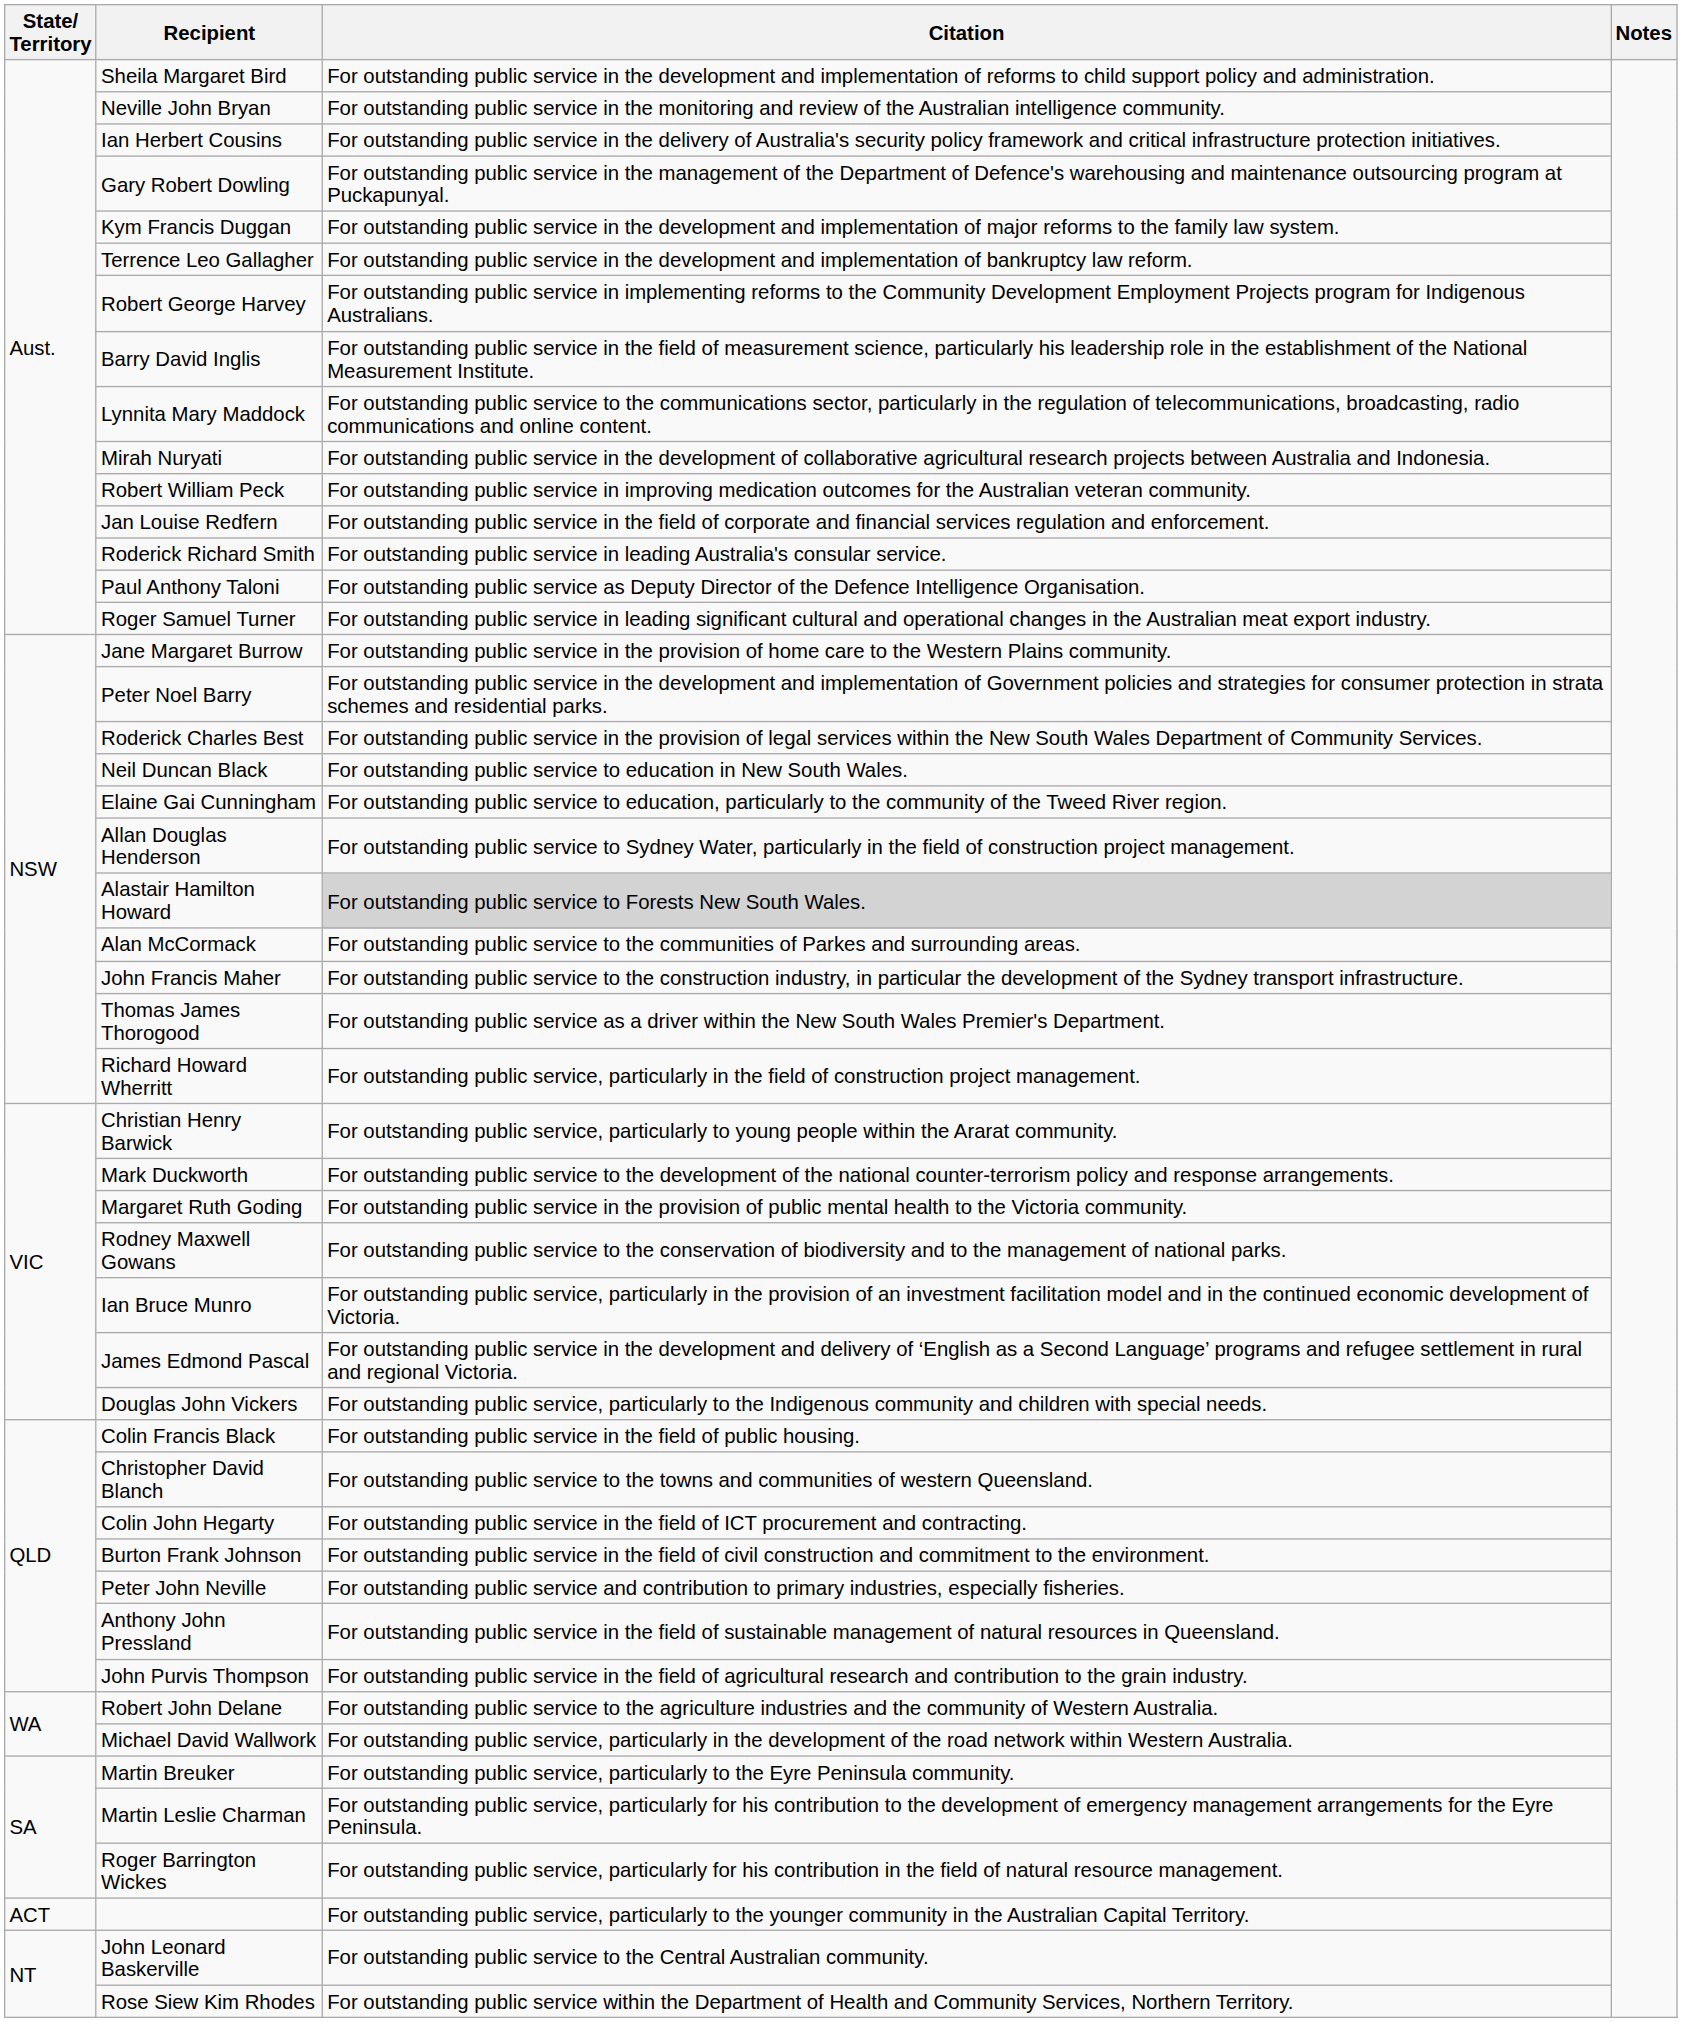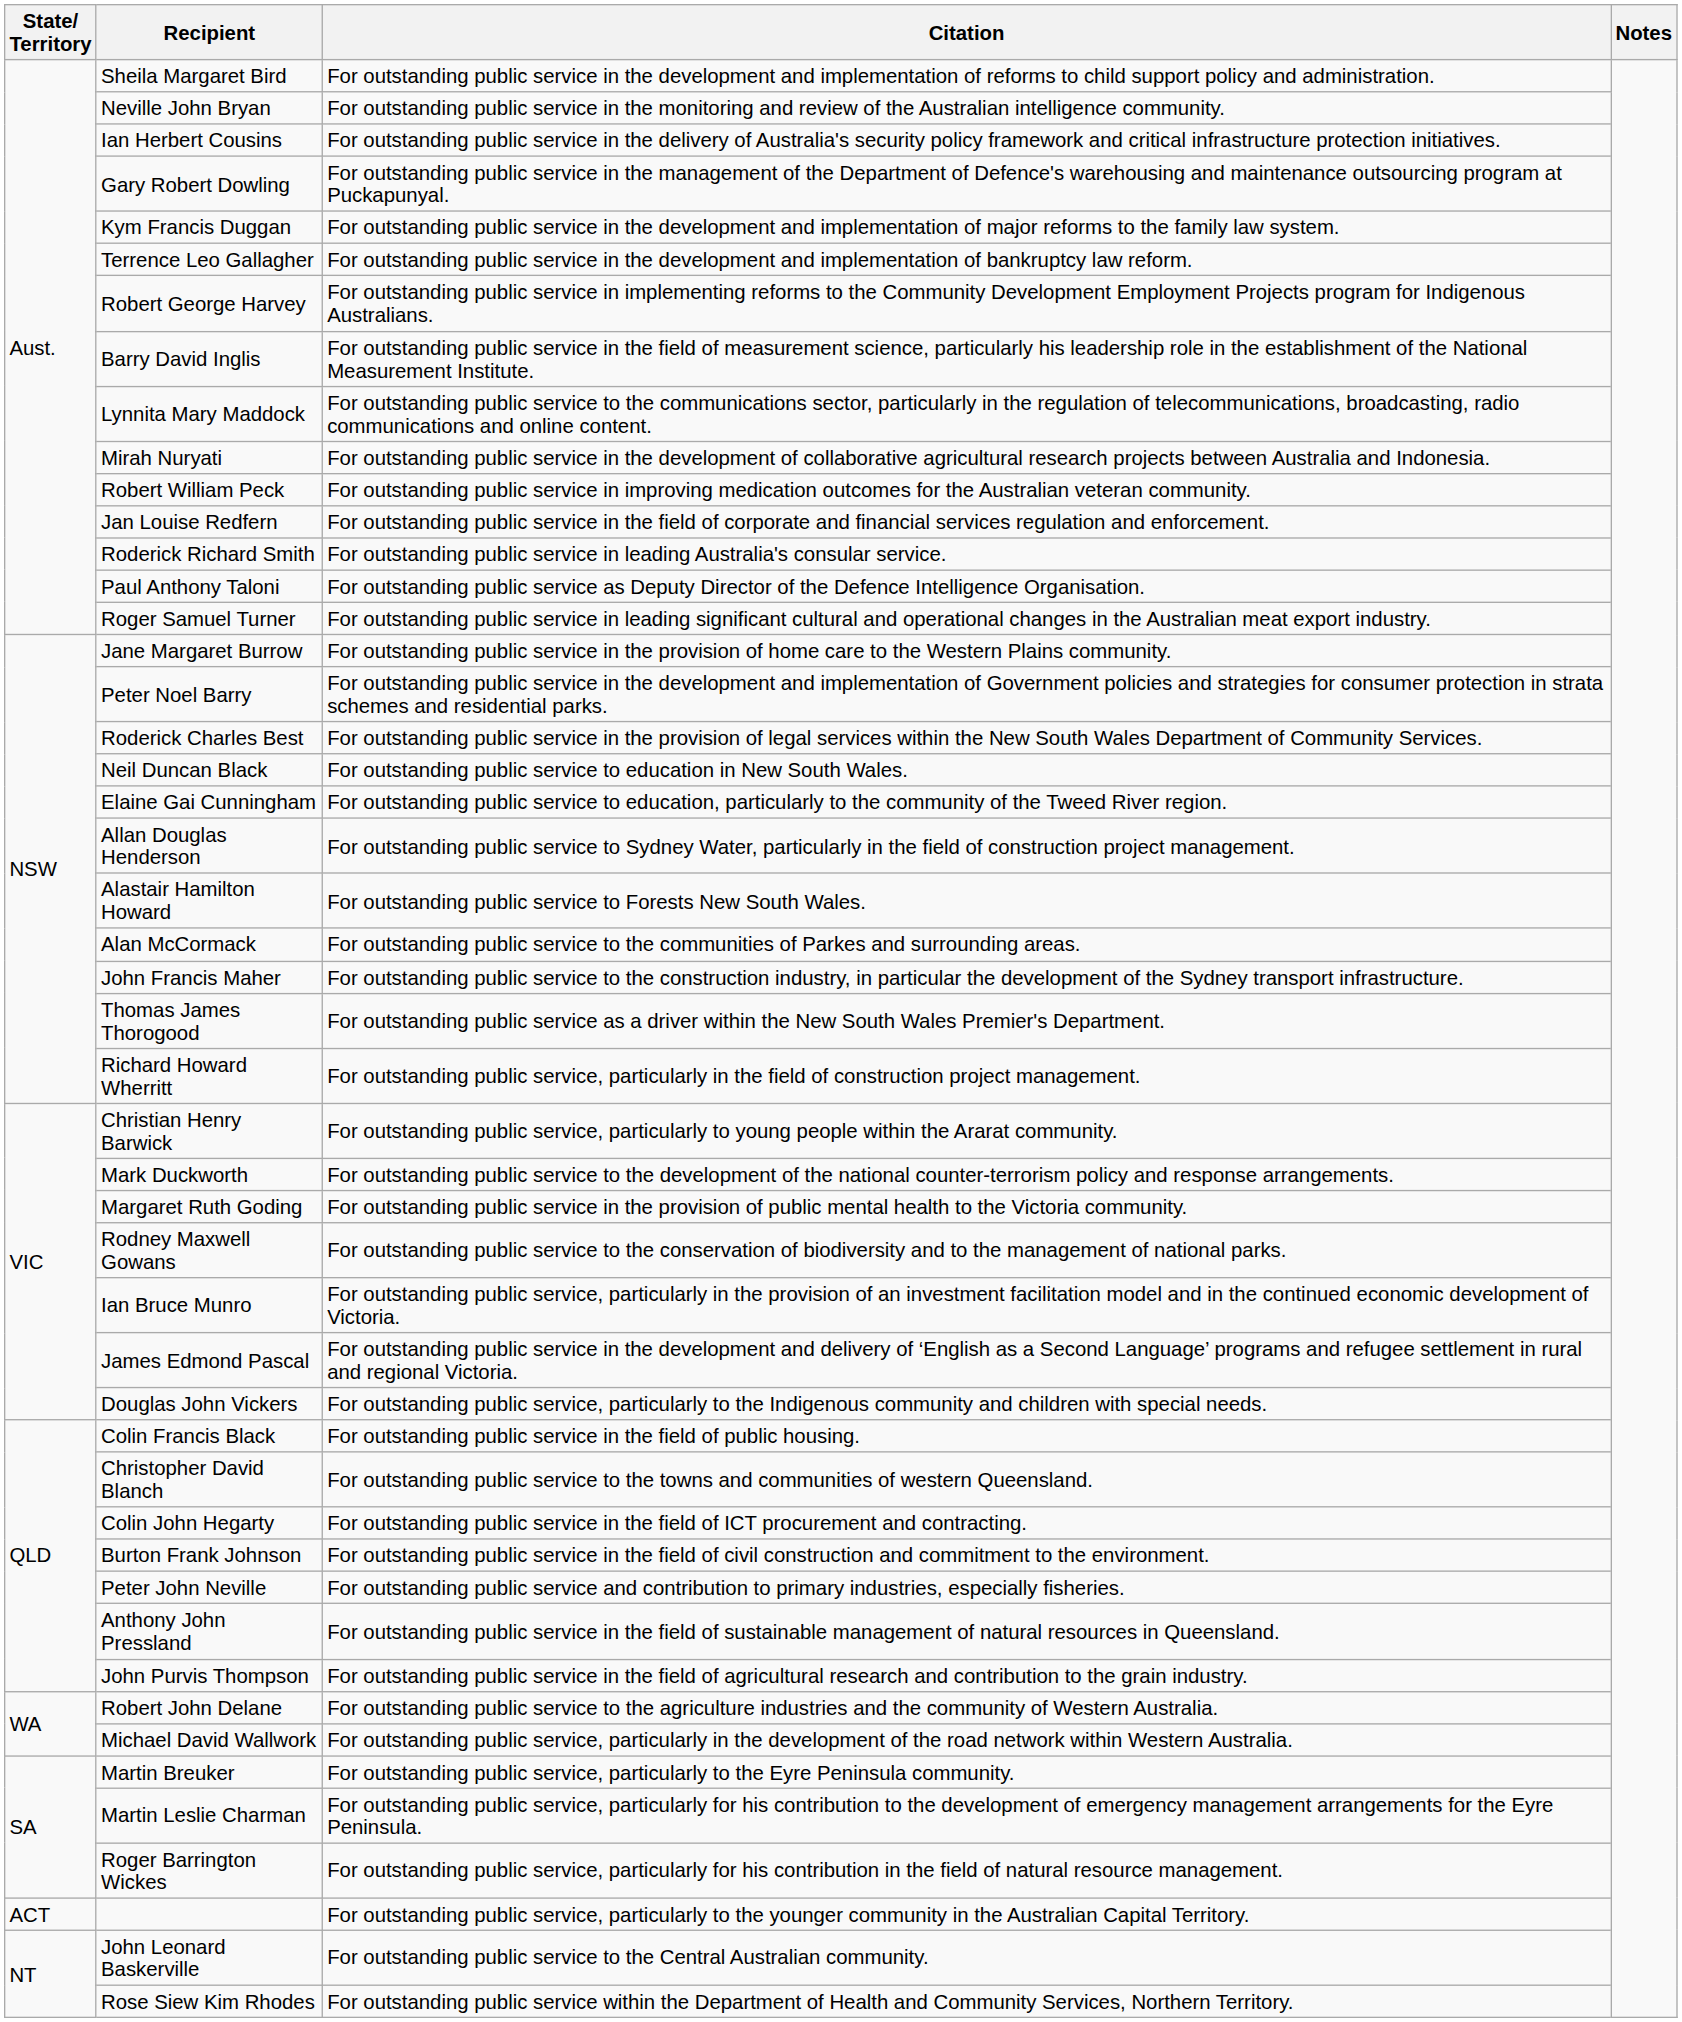(597, 901) lightgrey background -> (597, 901) no background
